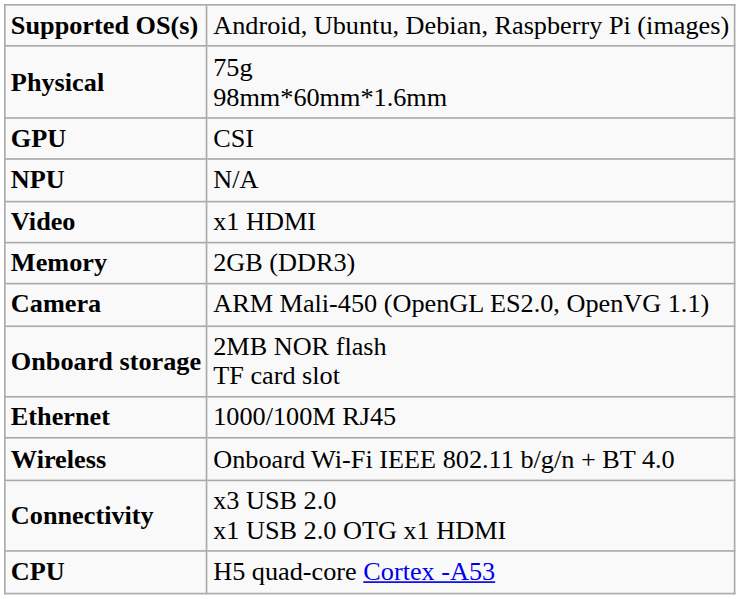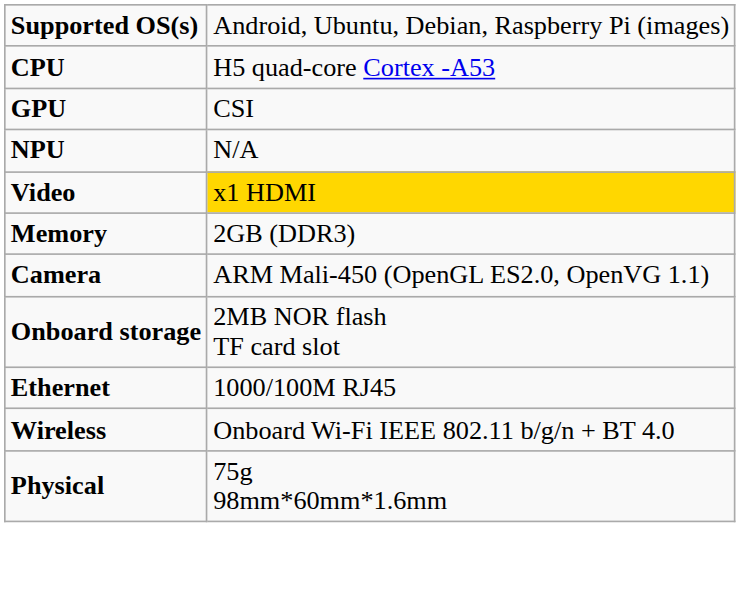rows swapped: (38, 571) <-> (58, 81)
(265, 221) no background -> (265, 191) gold background
- row: (82, 515)
